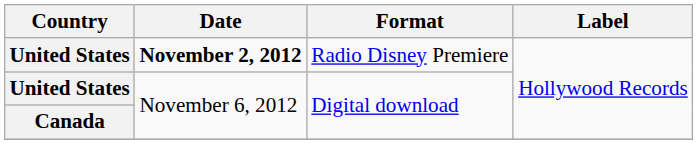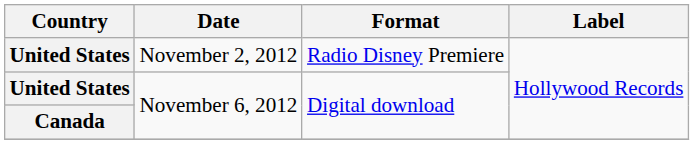(221, 54) bold -> (218, 54) normal
